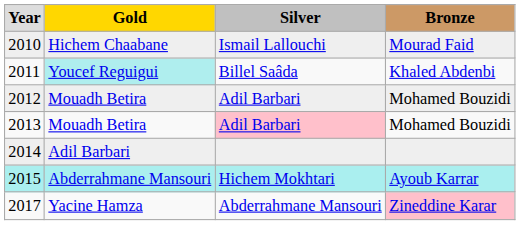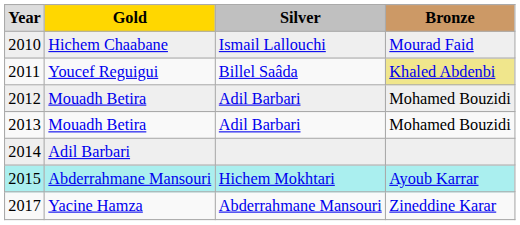(103, 71) paleturquoise background -> (103, 71) no background
(442, 71) no background -> (442, 71) khaki background
(260, 125) pink background -> (260, 125) no background
(443, 205) pink background -> (443, 205) no background
